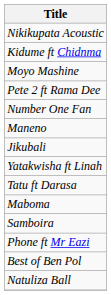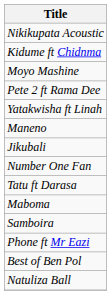(49, 109) Number One Fan -> (55, 109) Yatakwisha ft Linah
(55, 166) Yatakwisha ft Linah -> (49, 166) Number One Fan
